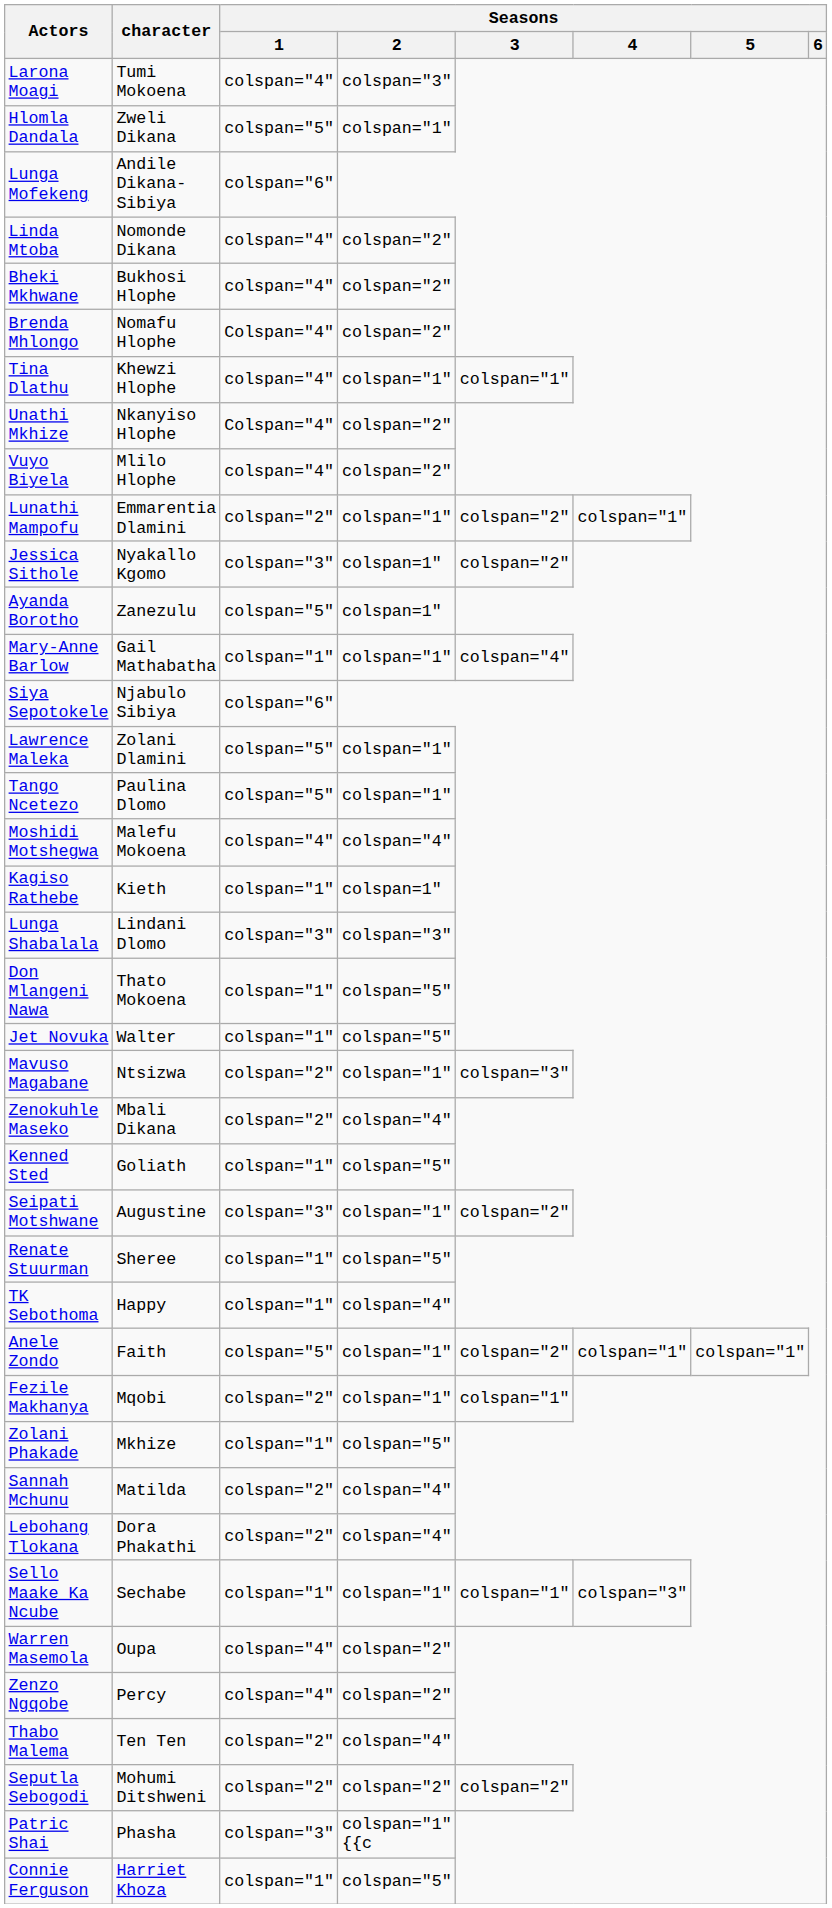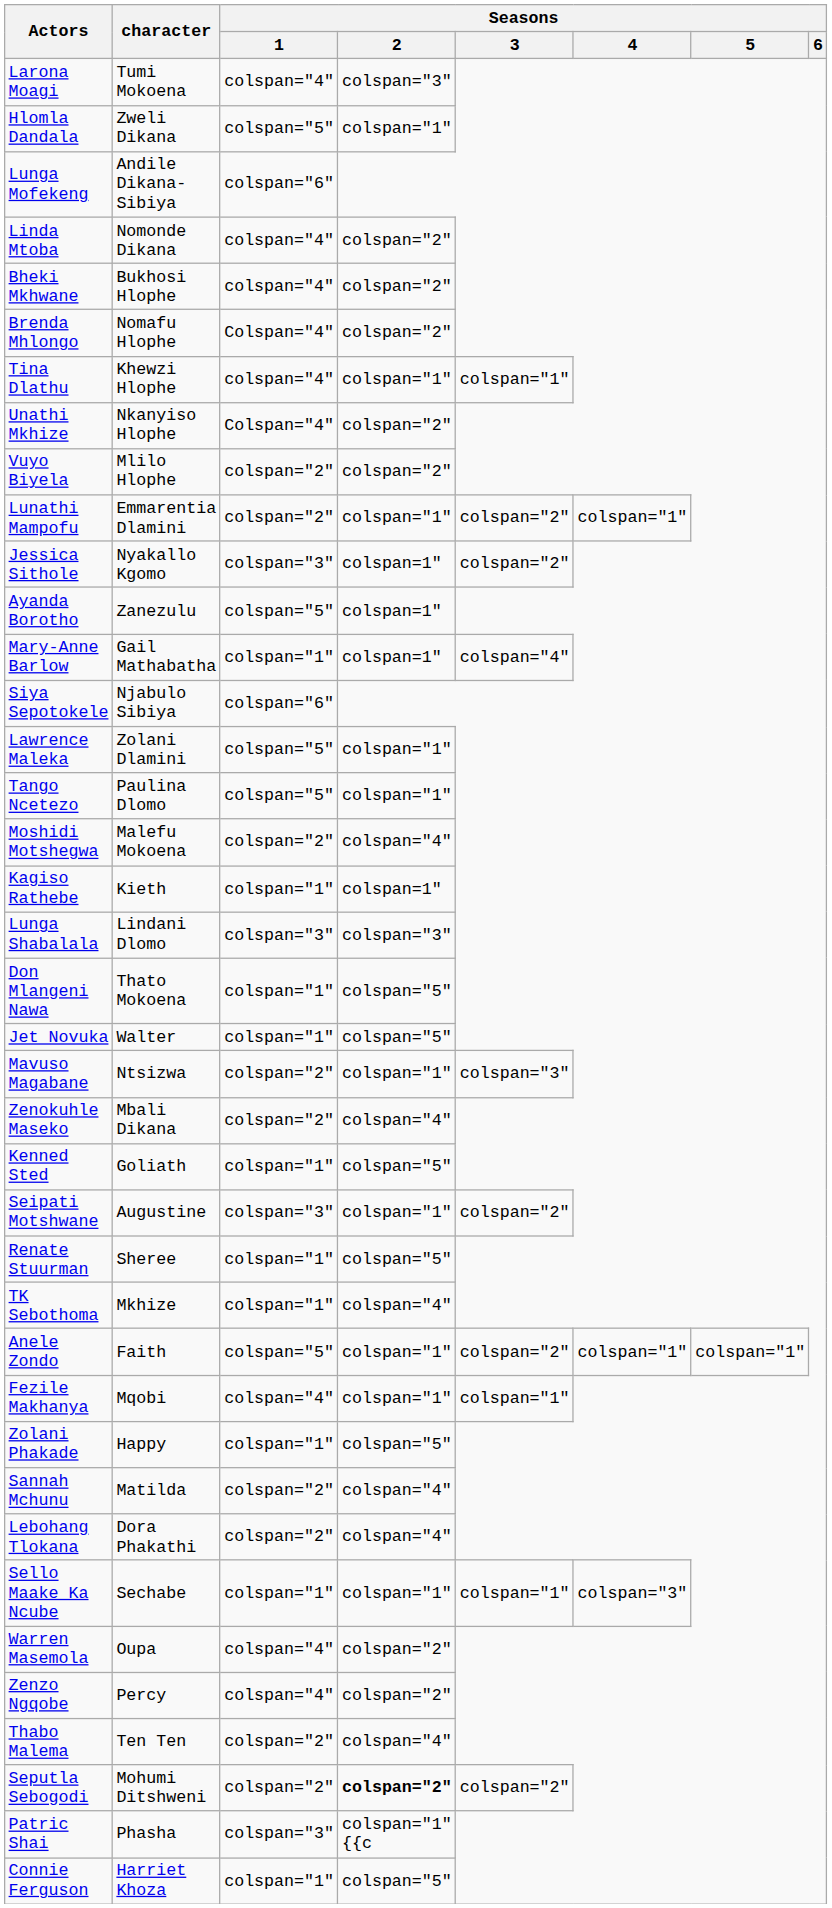(279, 472) colspan="4" -> (279, 472) colspan="2"
(397, 657) colspan="1" -> (392, 657) colspan=1"
(279, 842) colspan="4" -> (279, 842) colspan="2"
(141, 1306) Happy -> (146, 1306) Mkhize
(279, 1398) colspan="2" -> (279, 1398) colspan="4"
(146, 1445) Mkhize -> (141, 1445) Happy
(397, 1788) normal -> (397, 1788) bold
